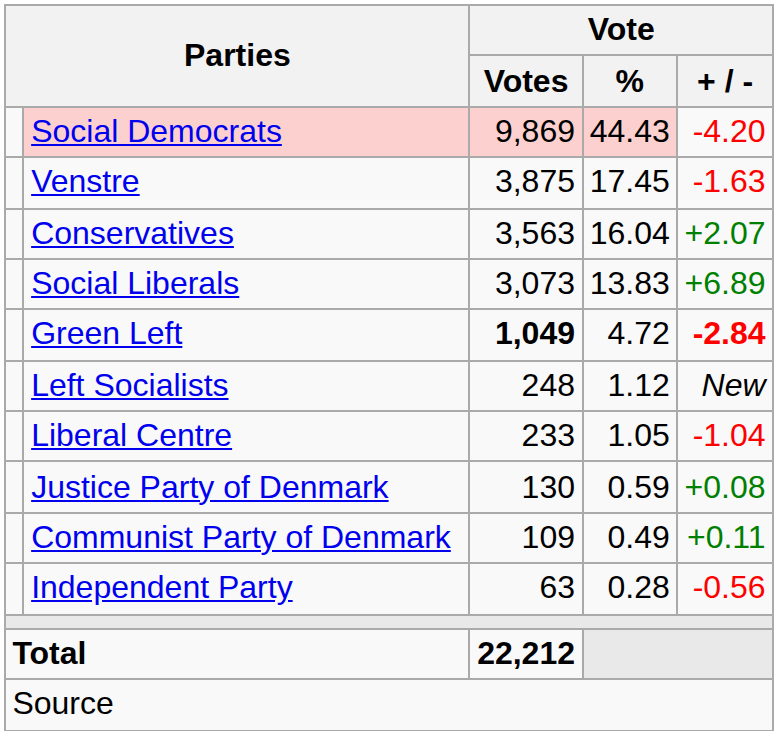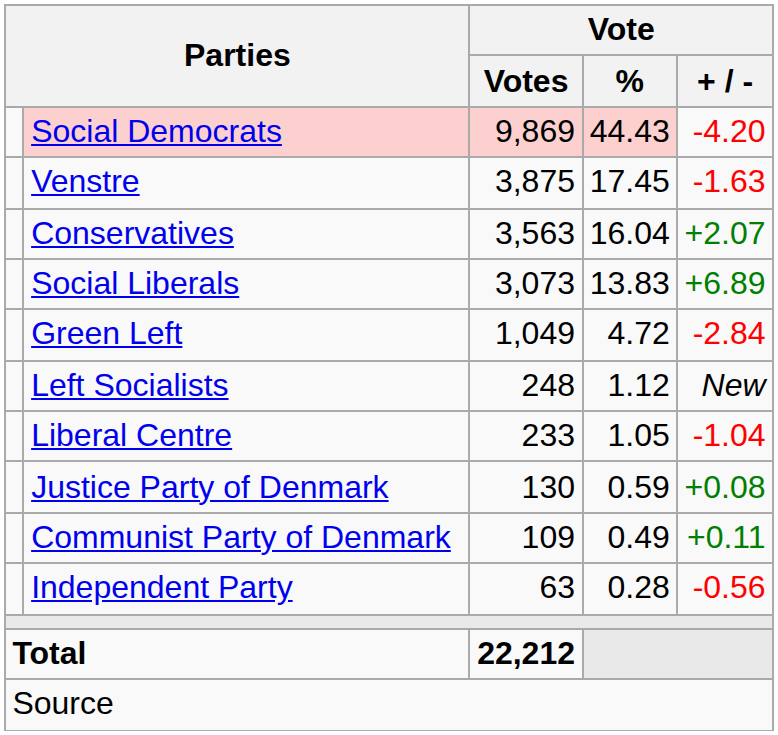(535, 334) bold -> (535, 334) normal
(729, 334) bold -> (729, 334) normal
